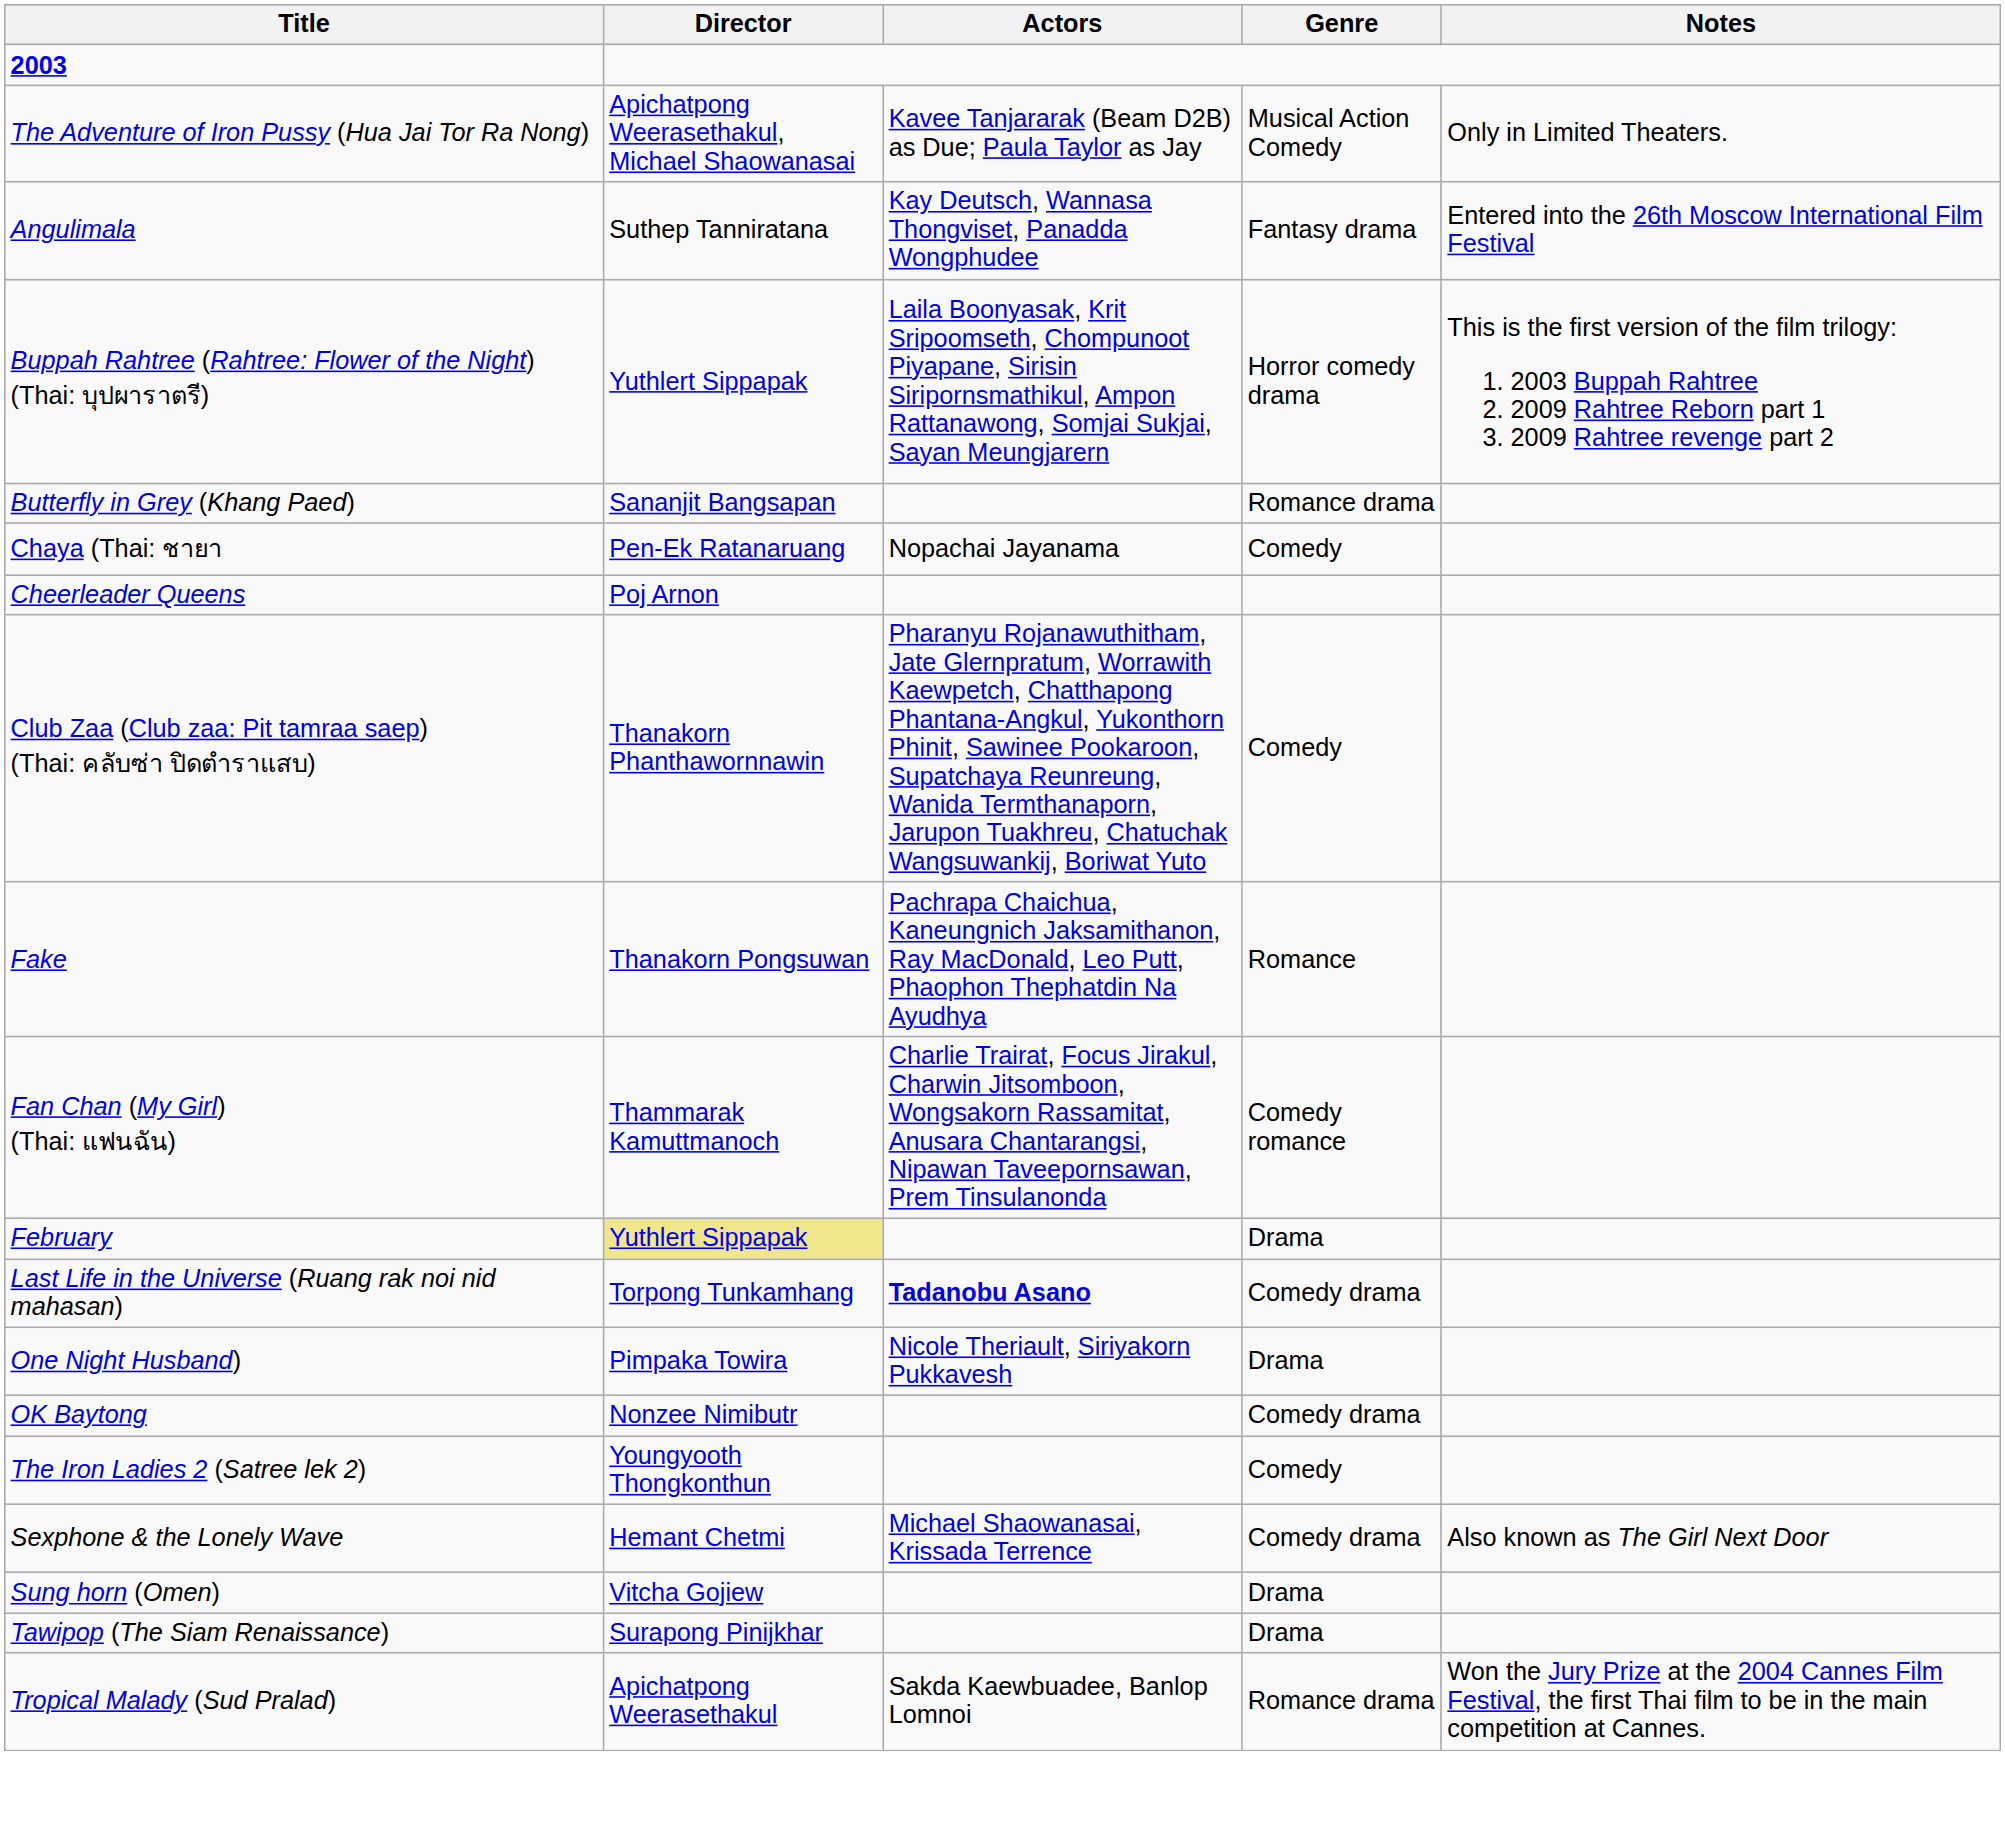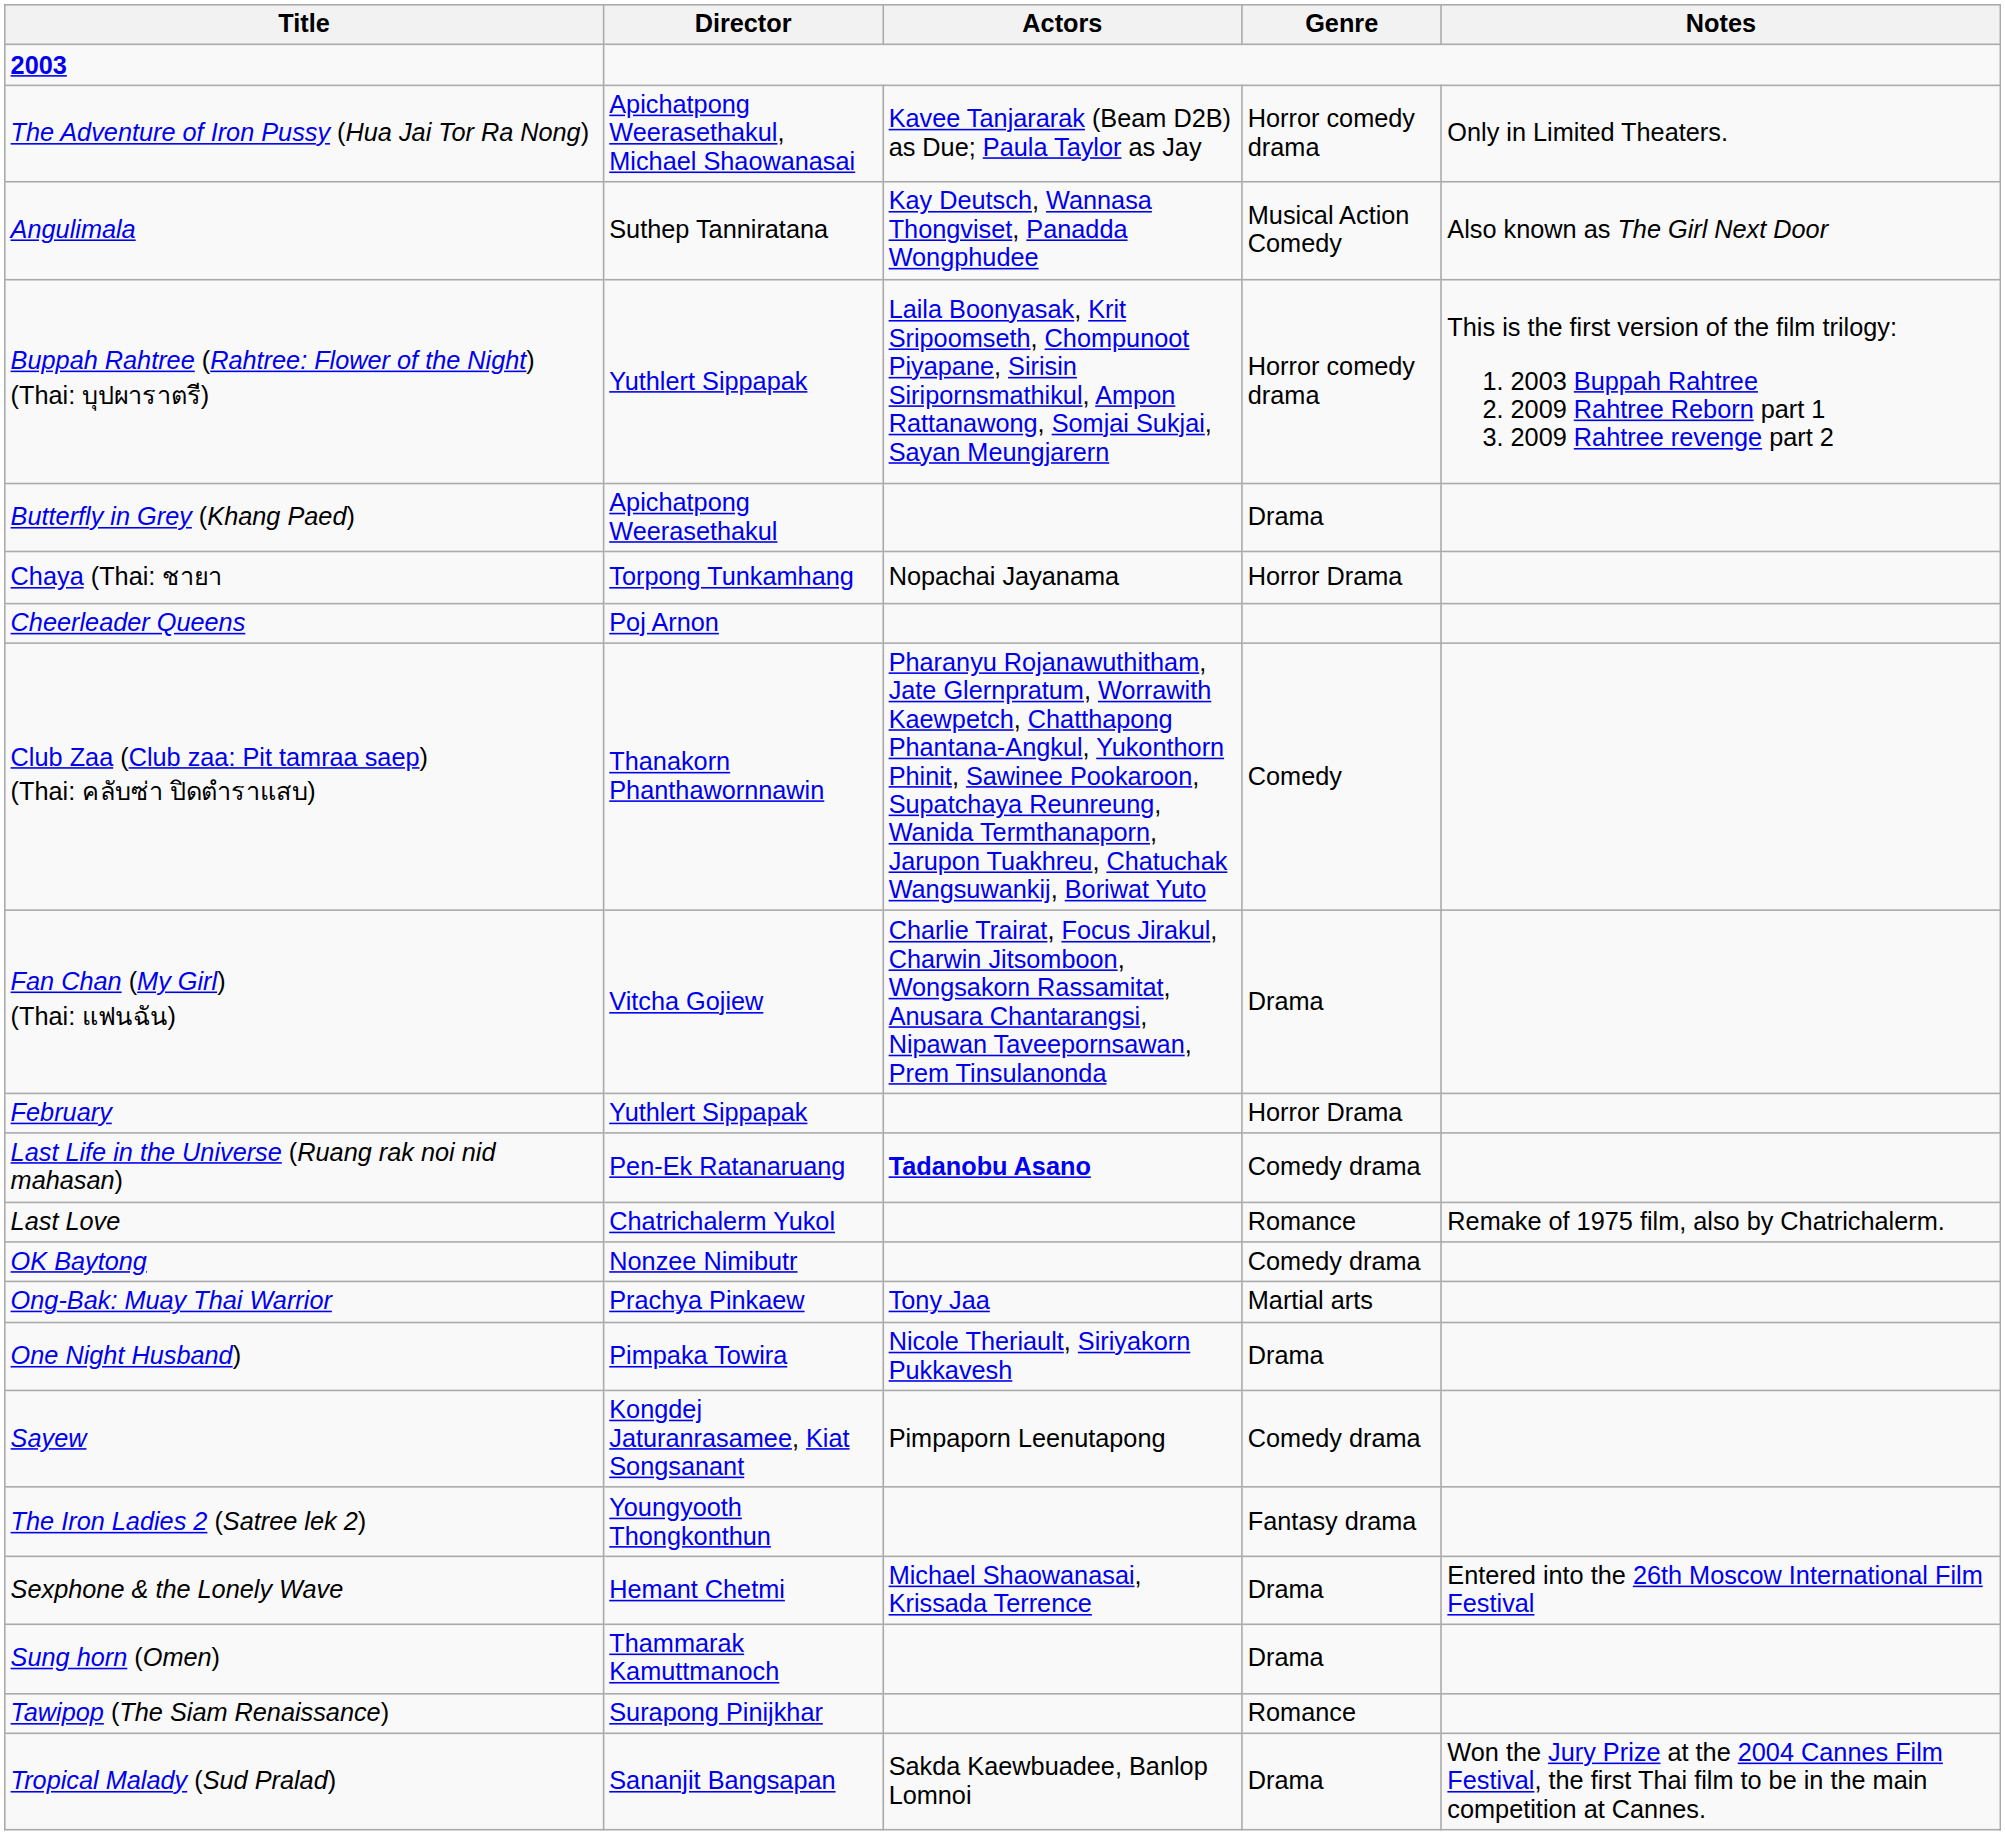(1329, 133) Musical Action Comedy -> (1331, 133) Horror comedy drama
(1332, 230) Fantasy drama -> (1329, 230) Musical Action Comedy
(1715, 230) Entered into the 26th Moscow International Film Festival -> (1638, 230) Also known as The Girl Next Door
(722, 503) Sananjit Bangsapan -> (693, 517) Apichatpong Weerasethakul
(1341, 503) Romance drama -> (1286, 517) Drama
(727, 548) Pen-Ek Ratanaruang -> (732, 577) Torpong Tunkamhang
(1295, 548) Comedy -> (1325, 577) Horror Drama
- row: (39, 958)
(694, 1126) Thammarak Kamuttmanoch -> (686, 1001) Vitcha Gojiew
(1297, 1126) Comedy romance -> (1286, 1001) Drama
(708, 1238) khaki background -> (708, 1112) no background
(1286, 1238) Drama -> (1325, 1112) Horror Drama
(732, 1292) Torpong Tunkamhang -> (727, 1167) Pen-Ek Ratanaruang
+ row: (65, 1221)
rows swapped: (79, 1415) <-> (126, 1361)
+ row: (171, 1301)
+ row: (49, 1438)
(1295, 1469) Comedy -> (1332, 1521) Fantasy drama
(1334, 1538) Comedy drama -> (1286, 1589) Drama
(1638, 1538) Also known as The Girl Next Door -> (1715, 1589) Entered into the 26th Moscow International Film Festival
(686, 1592) Vitcha Gojiew -> (694, 1658) Thammarak Kamuttmanoch
(1286, 1632) Drama -> (1302, 1712) Romance
(693, 1701) Apichatpong Weerasethakul -> (722, 1781) Sananjit Bangsapan
(1341, 1701) Romance drama -> (1286, 1781) Drama
